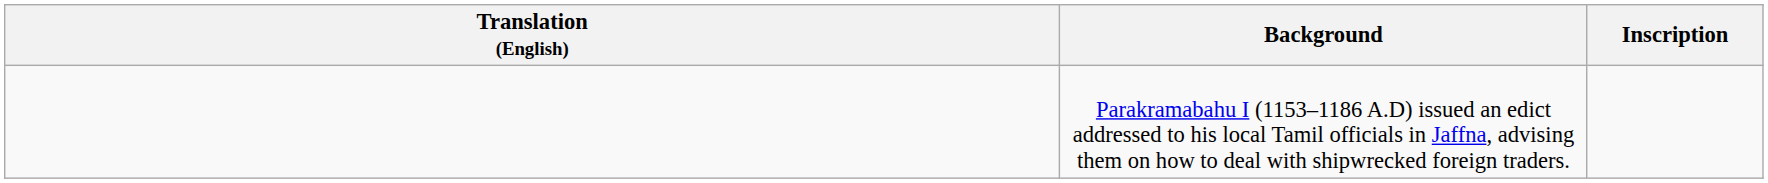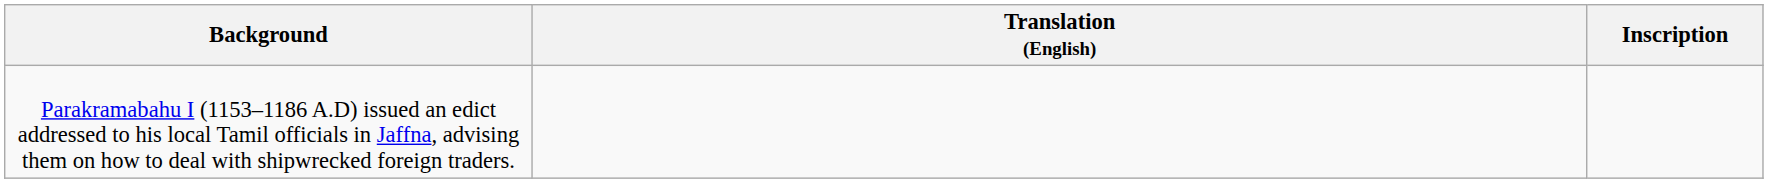columns swapped: (1323, 35) <-> (532, 35)
